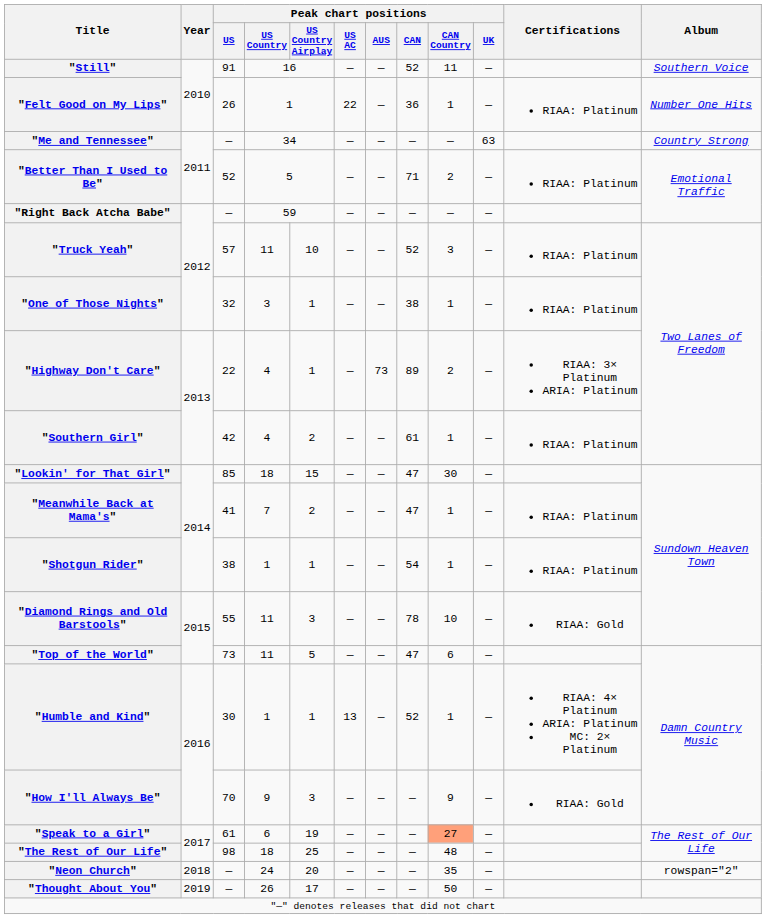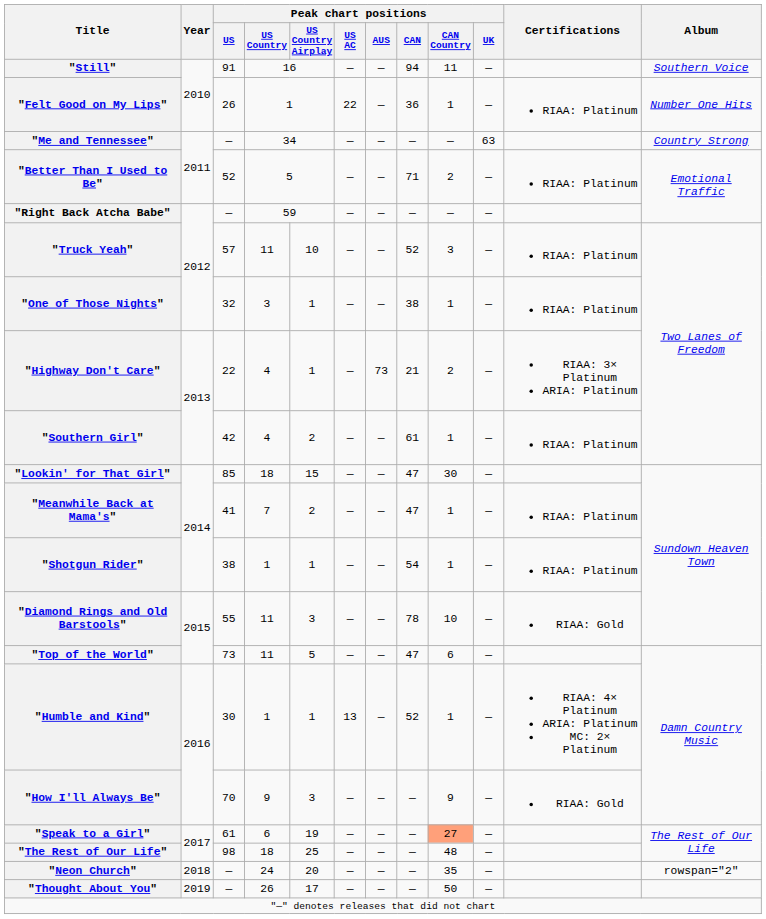(412, 68) 52 -> (412, 68) 94
(412, 371) 89 -> (412, 371) 21
